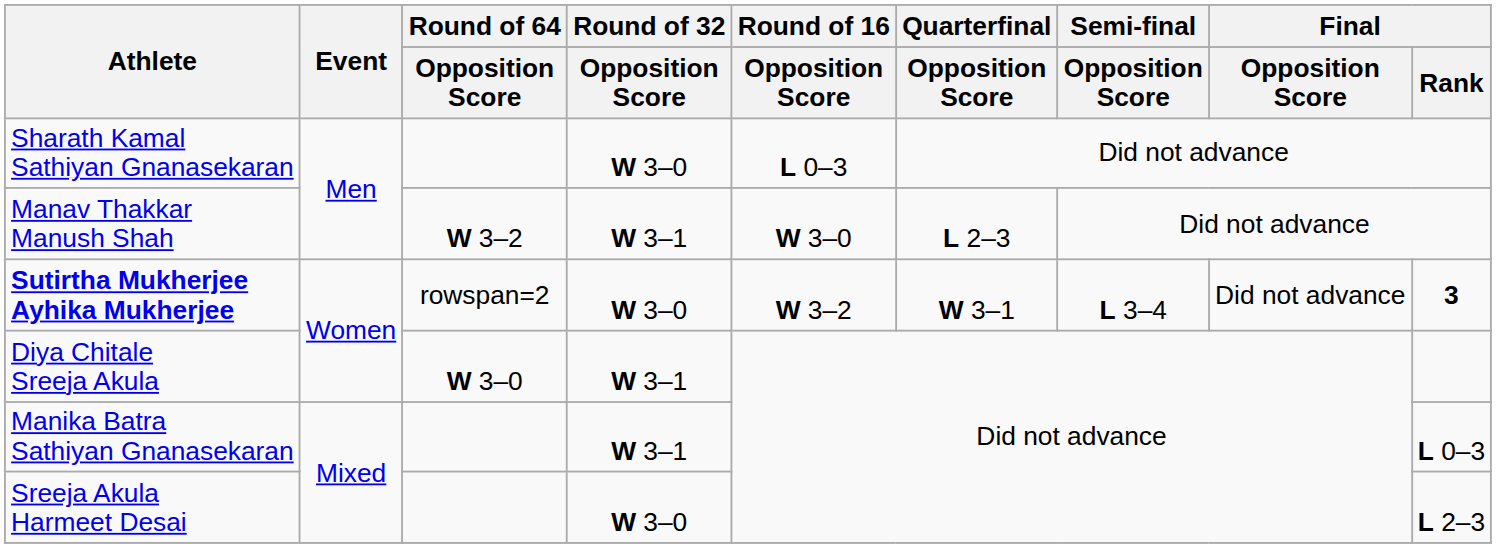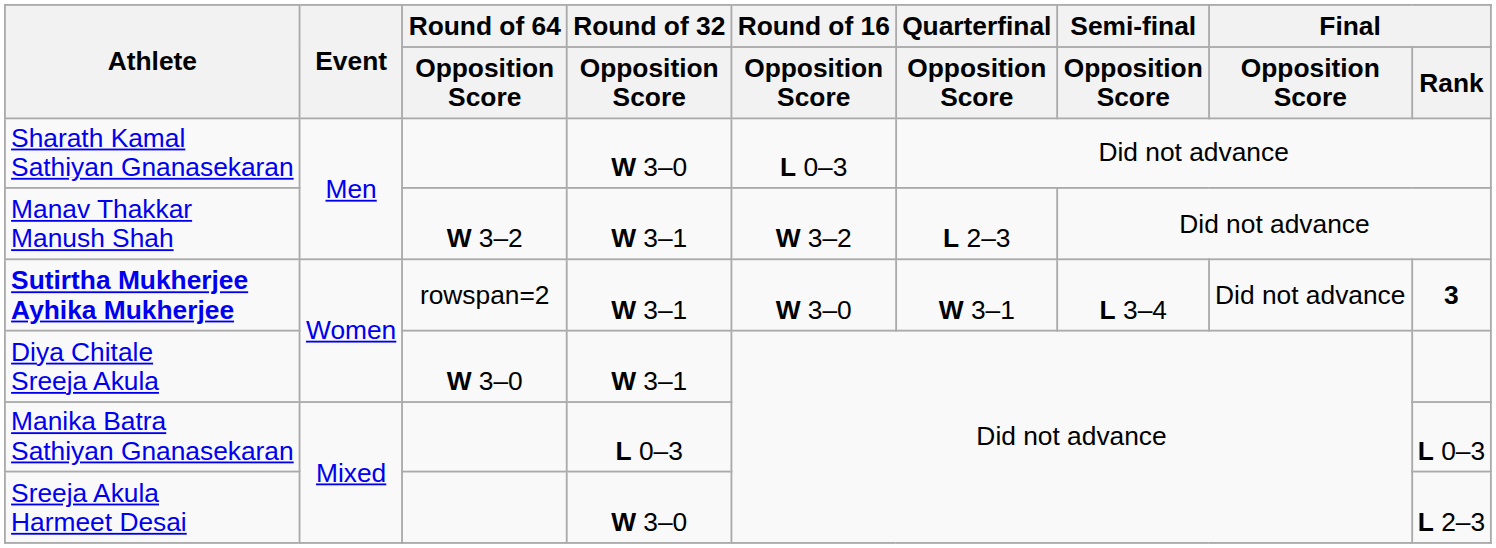(814, 239) W 3–0 -> (814, 239) W 3–2
(649, 310) W 3–0 -> (649, 310) W 3–1
(814, 310) W 3–2 -> (814, 310) W 3–0
(649, 452) W 3–1 -> (649, 452) L 0–3
